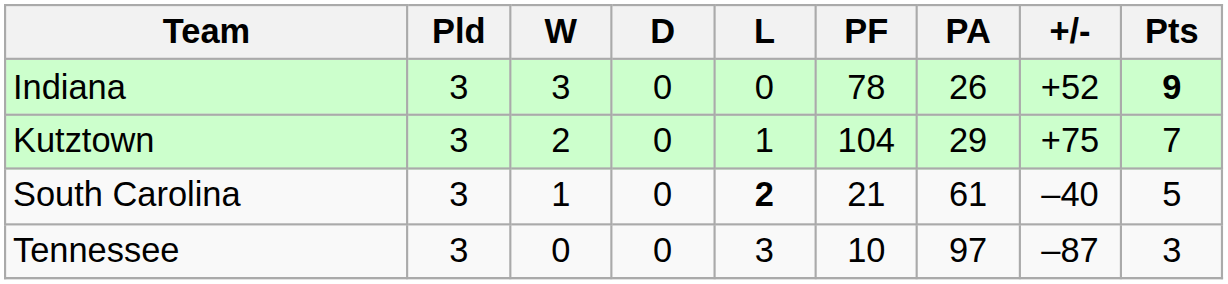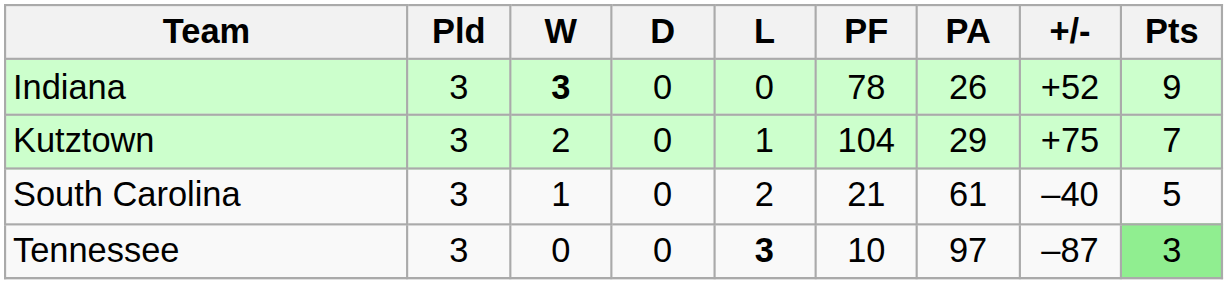(561, 86) normal -> (561, 86) bold
(1172, 86) bold -> (1172, 86) normal
(764, 195) bold -> (764, 195) normal
(764, 250) normal -> (764, 250) bold
(1172, 250) no background -> (1172, 250) lightgreen background
